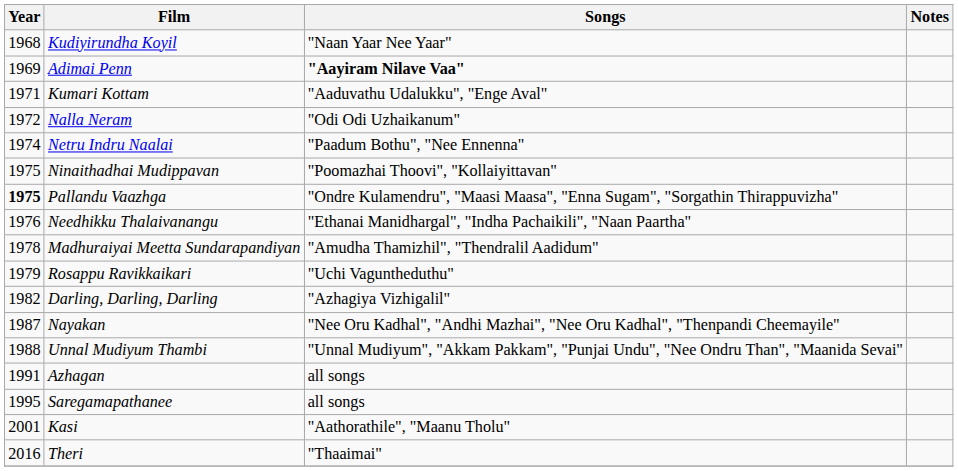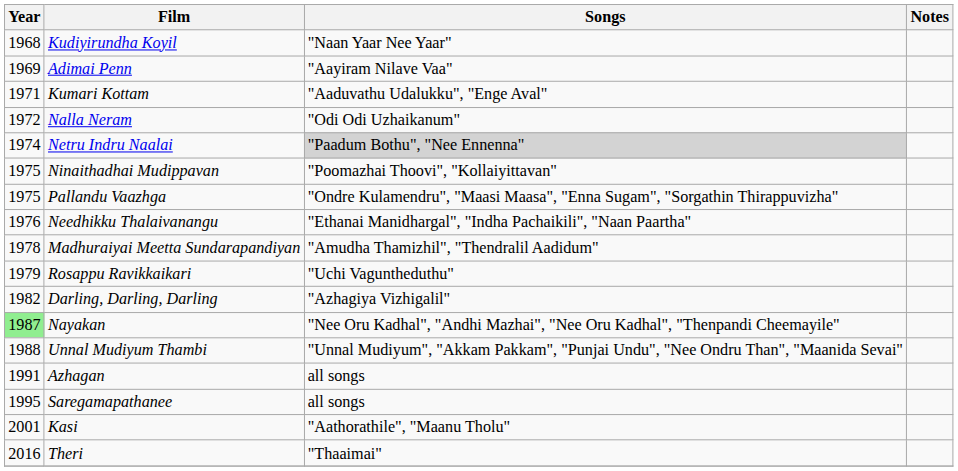(386, 68) bold -> (380, 68) normal
(416, 145) no background -> (416, 145) lightgrey background
(24, 196) bold -> (24, 196) normal
(24, 324) no background -> (24, 324) lightgreen background
